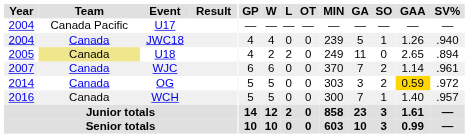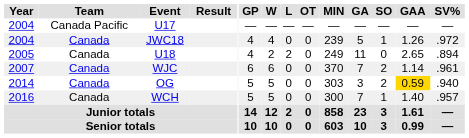(447, 40) .940 -> (447, 40) .972
(89, 54) khaki background -> (89, 54) no background
(447, 83) .972 -> (447, 83) .940
